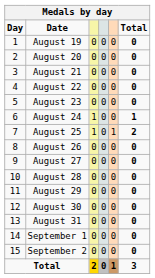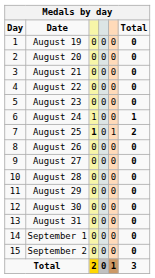(94, 132) normal -> (94, 132) bold
